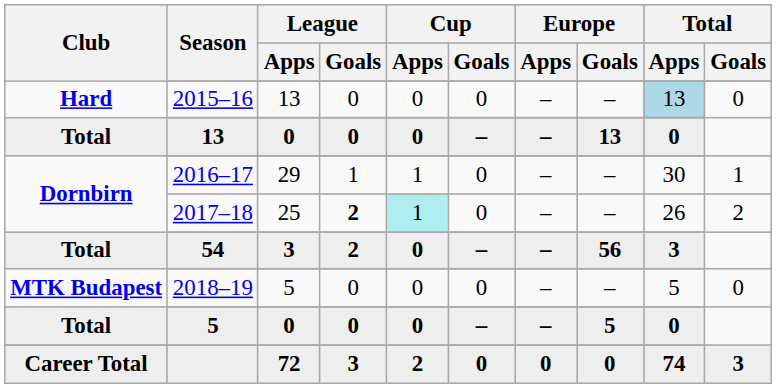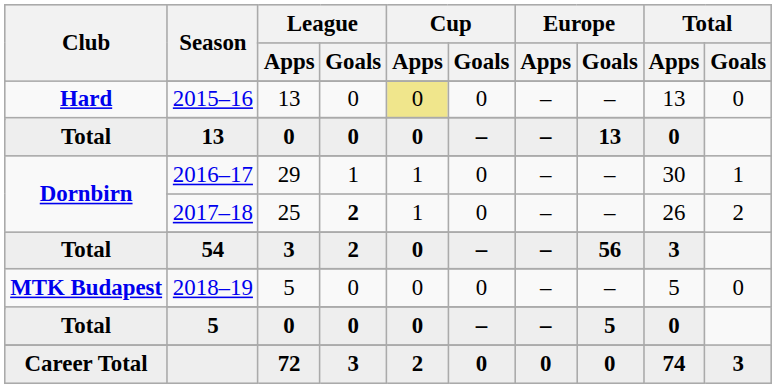(417, 99) no background -> (417, 99) khaki background
(674, 99) lightblue background -> (674, 99) no background
(417, 212) paleturquoise background -> (417, 212) no background
